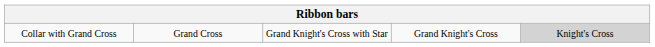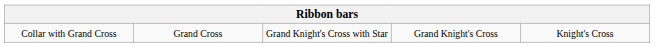(585, 33) lightgrey background -> (585, 33) no background
